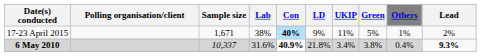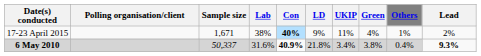(373, 33) 5% -> (373, 33) 4%
(224, 46) 10,337 -> (224, 46) 50,337
